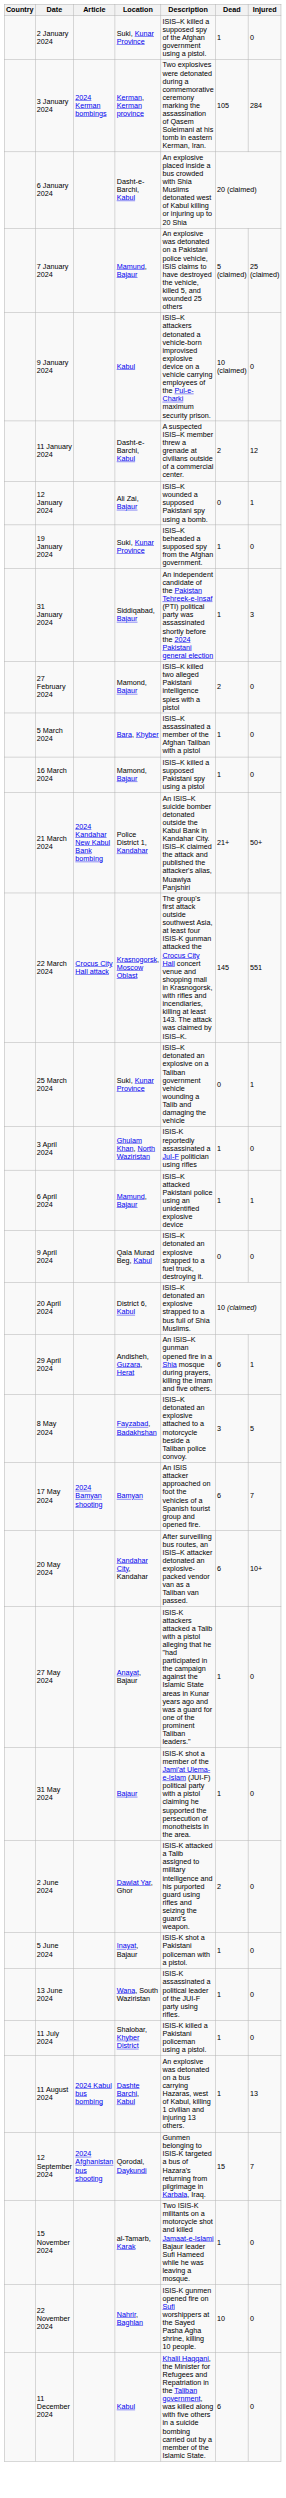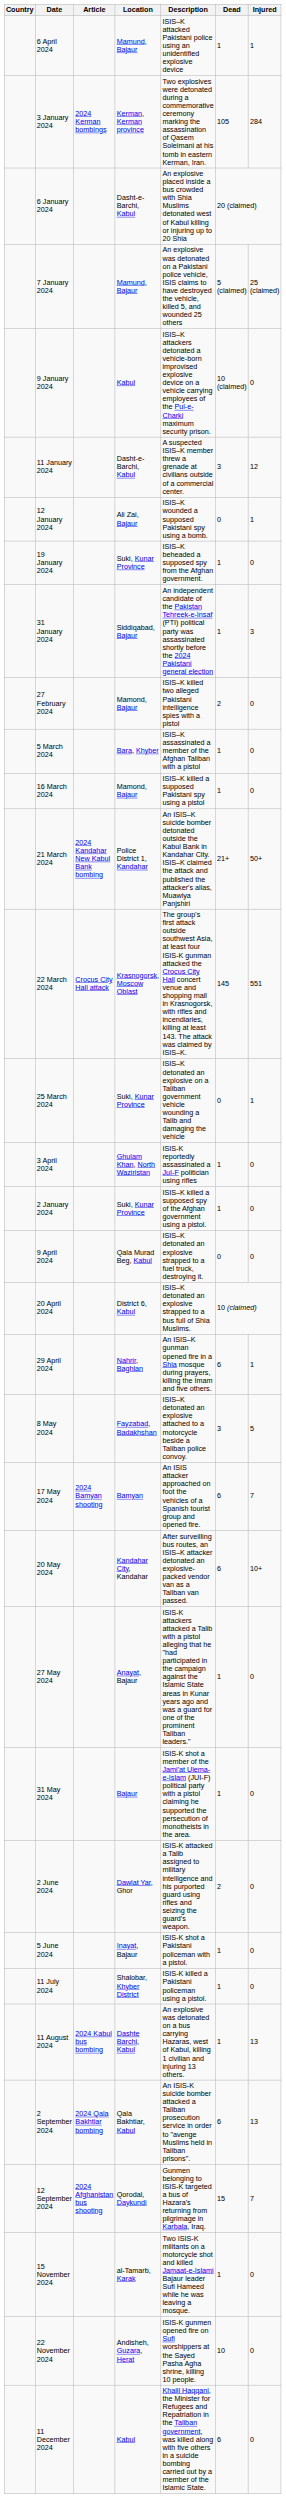rows swapped: (53, 37) <-> (47, 1200)
(219, 451) 2 -> (219, 467) 3
(133, 1364) Andisheh, Guzara, Herat -> (130, 1364) Nahrir, Baghlan
- row: (50, 1994)
+ row: (54, 2122)
(130, 2318) Nahrir, Baghlan -> (133, 2351) Andisheh, Guzara, Herat
